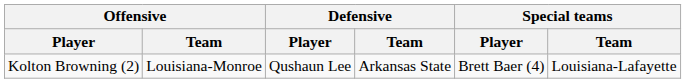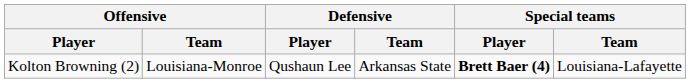(501, 66) normal -> (504, 66) bold
